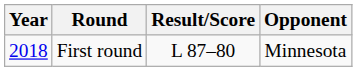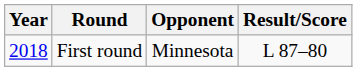columns swapped: (305, 19) <-> (203, 19)
